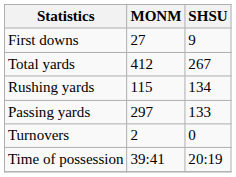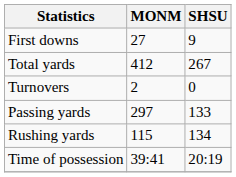rows swapped: (51, 88) <-> (39, 135)
